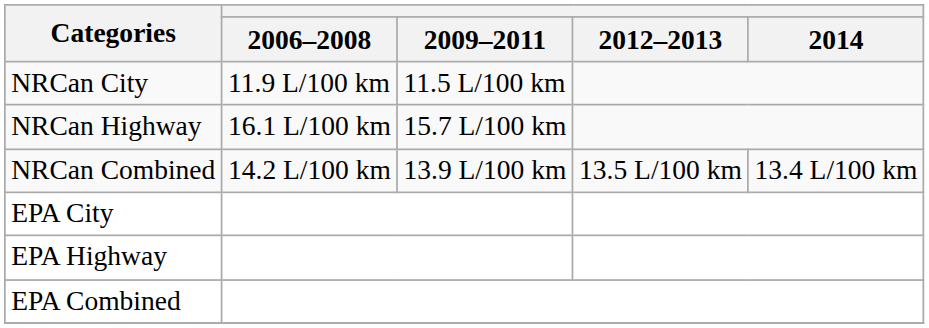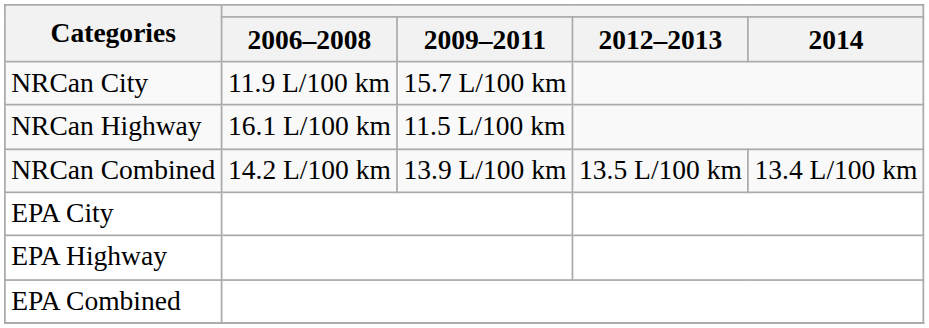(484, 82) 11.5 L/100 km -> (485, 82) 15.7 L/100 km
(485, 126) 15.7 L/100 km -> (484, 126) 11.5 L/100 km
